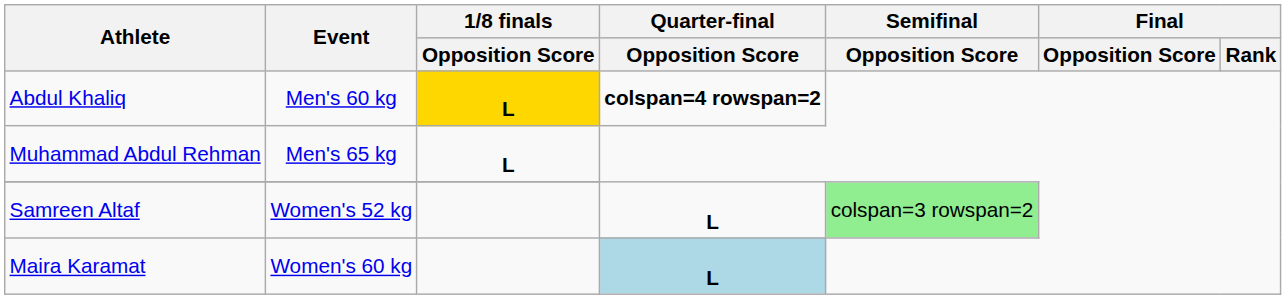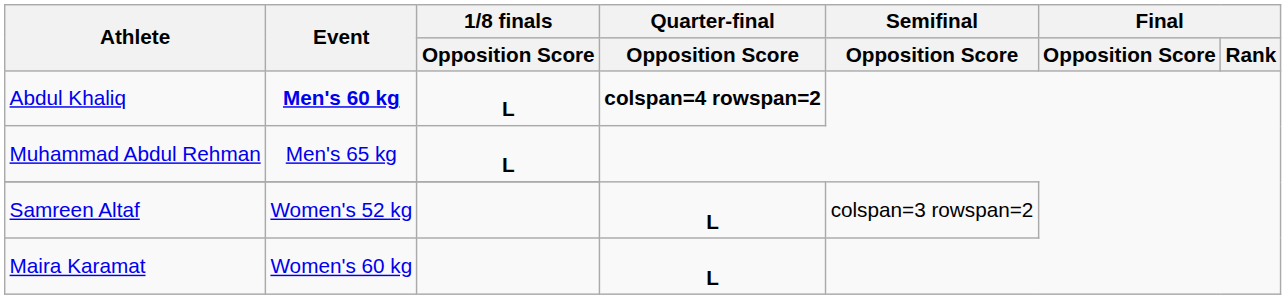(341, 99) normal -> (341, 99) bold
(508, 110) gold background -> (508, 110) no background
(932, 210) lightgreen background -> (932, 210) no background
(713, 277) lightblue background -> (713, 277) no background
